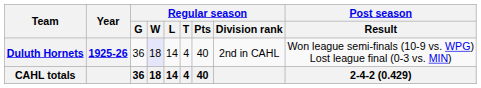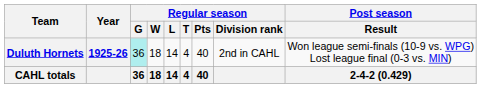(138, 53) no background -> (138, 53) paleturquoise background
(155, 53) lavender background -> (155, 53) no background
